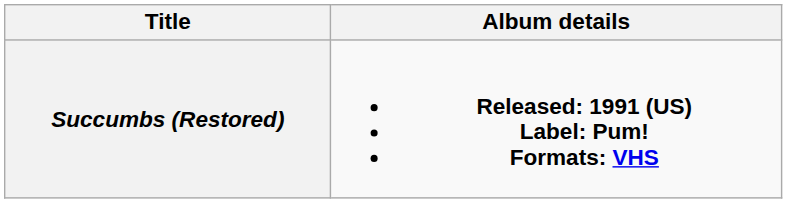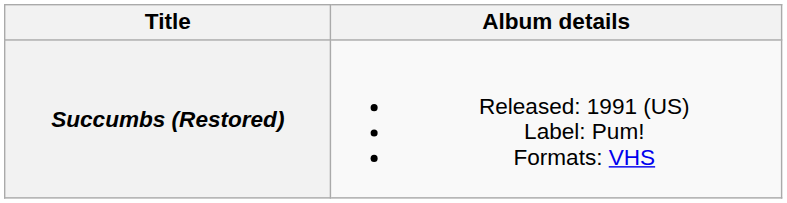(556, 132) bold -> (556, 132) normal
